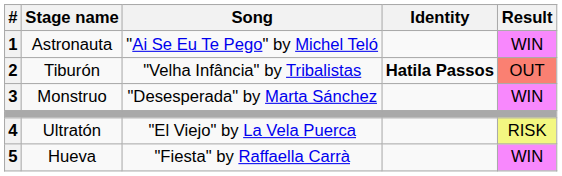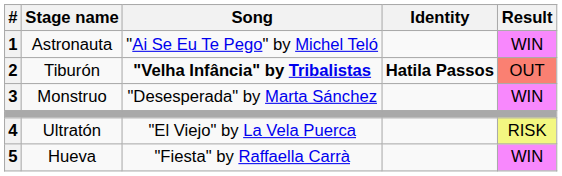(252, 70) normal -> (252, 70) bold
